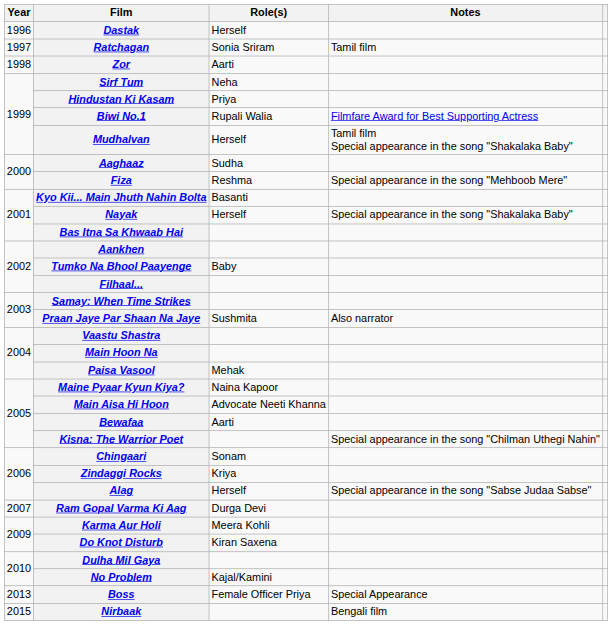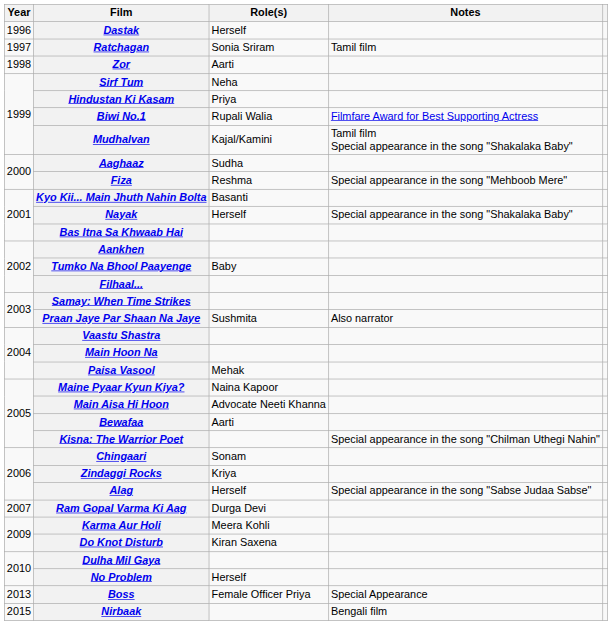(229, 140) Herself -> (242, 140) Kajal/Kamini
(242, 577) Kajal/Kamini -> (229, 577) Herself
